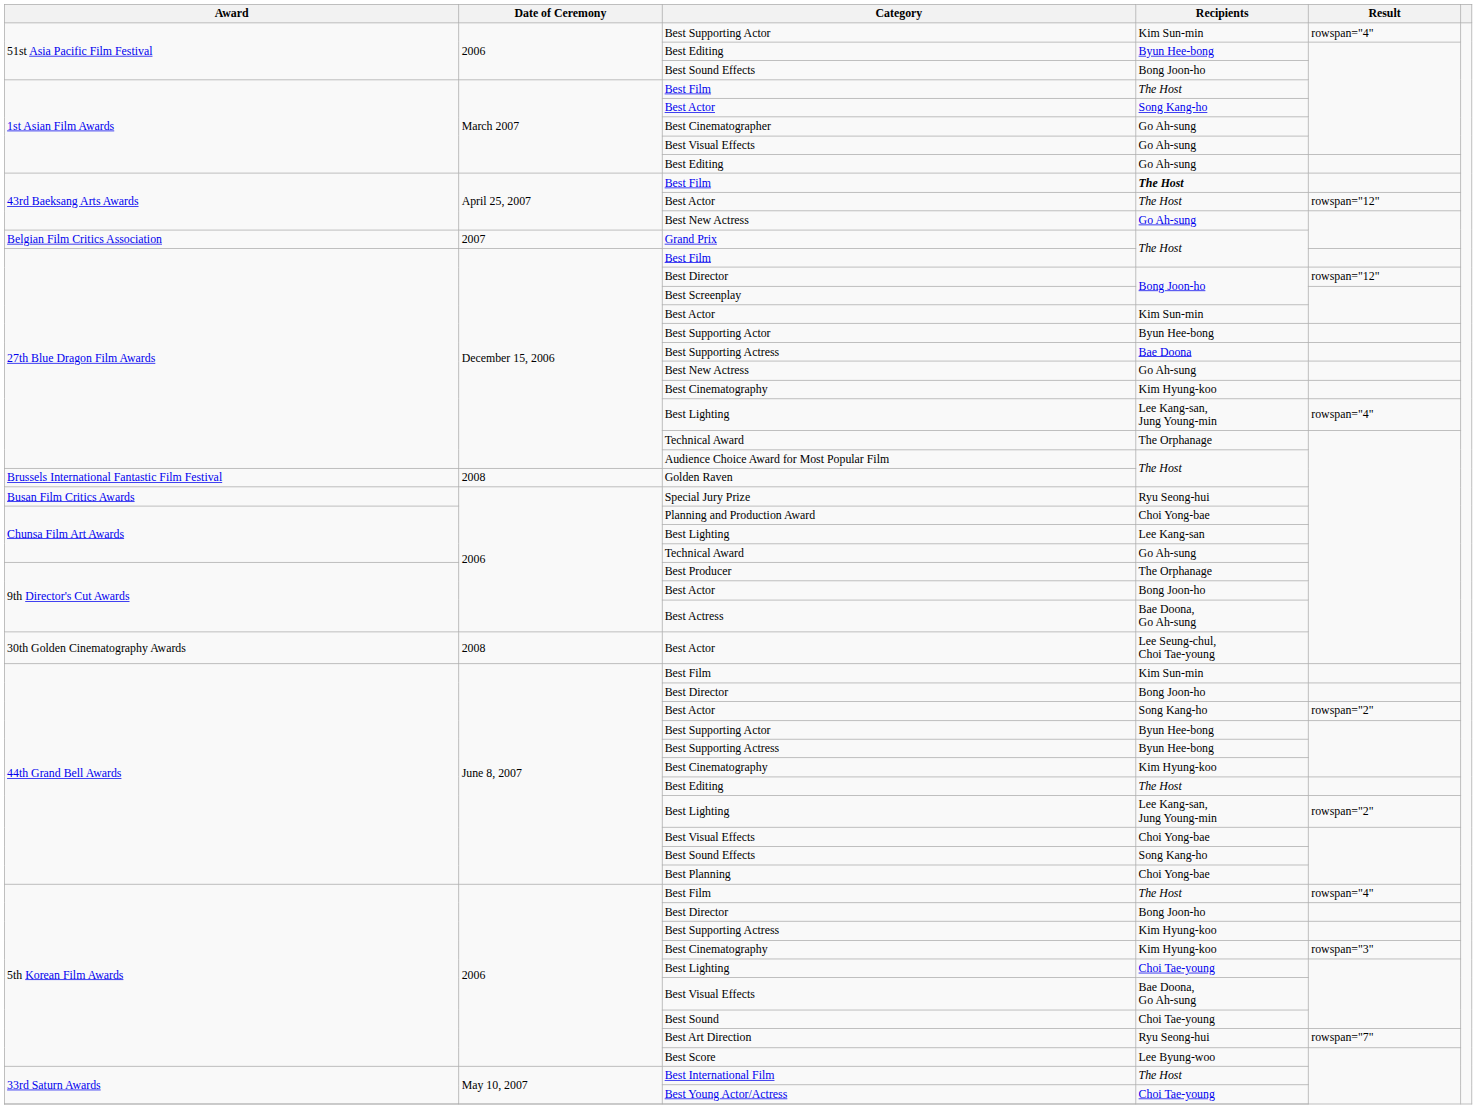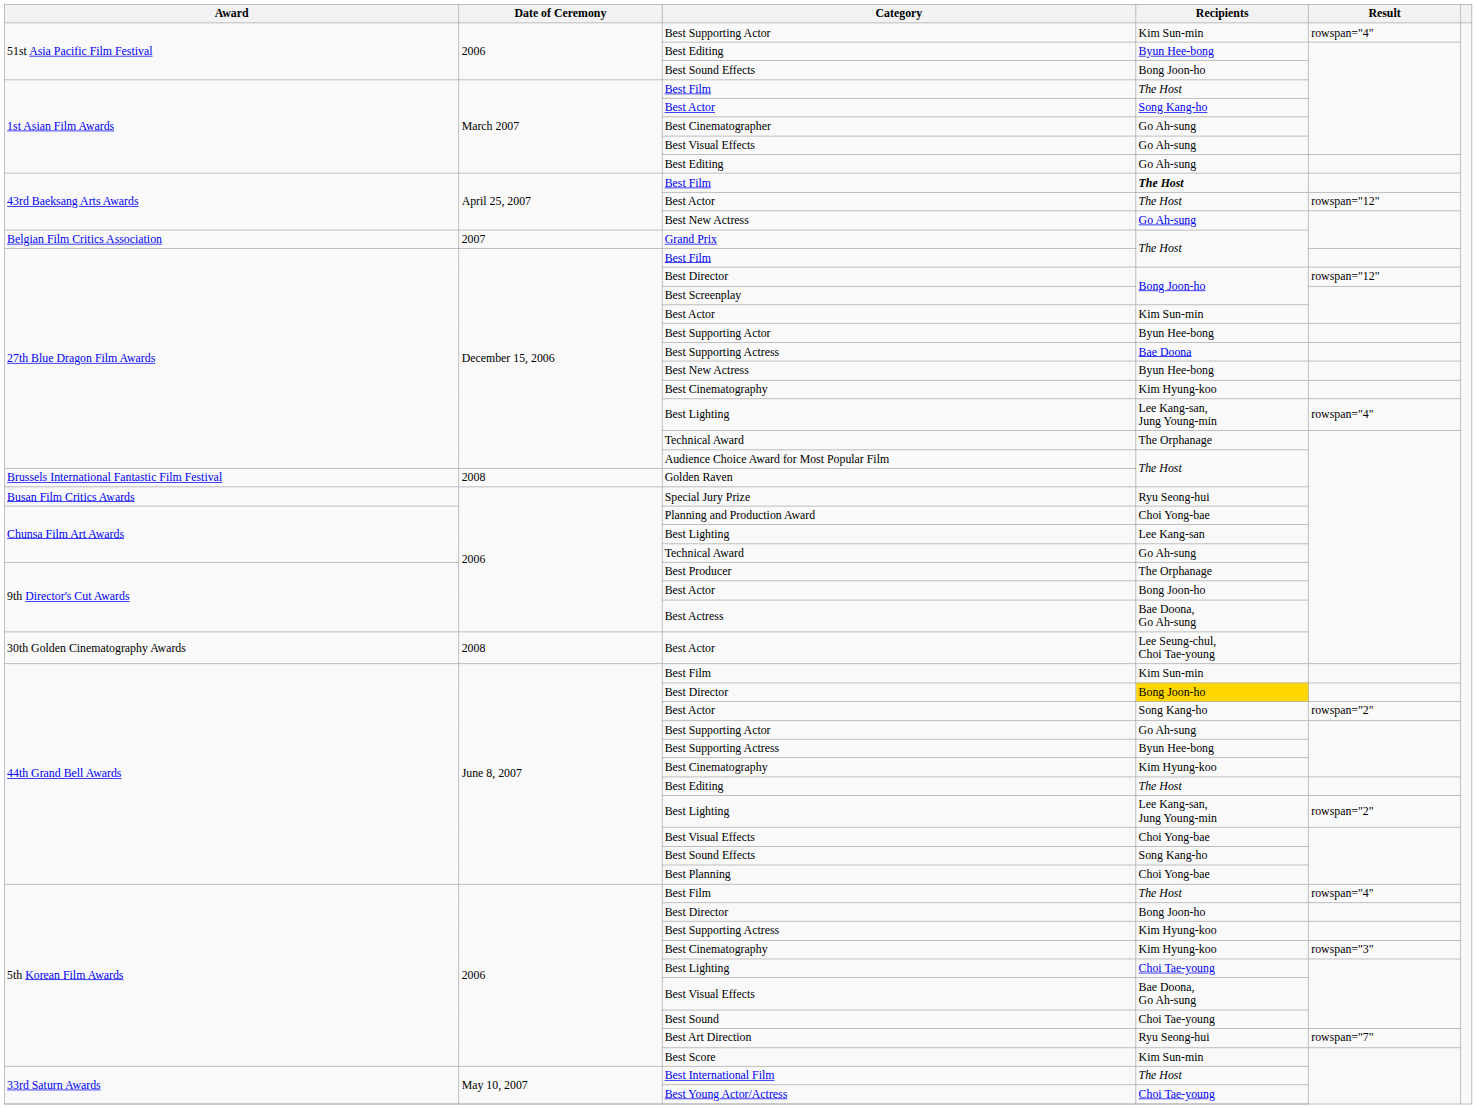(1167, 370) Go Ah-sung -> (1176, 370) Byun Hee-bong
(1172, 692) no background -> (1172, 692) gold background
(1176, 729) Byun Hee-bong -> (1167, 729) Go Ah-sung
(1177, 1056) Lee Byung-woo -> (1171, 1056) Kim Sun-min
